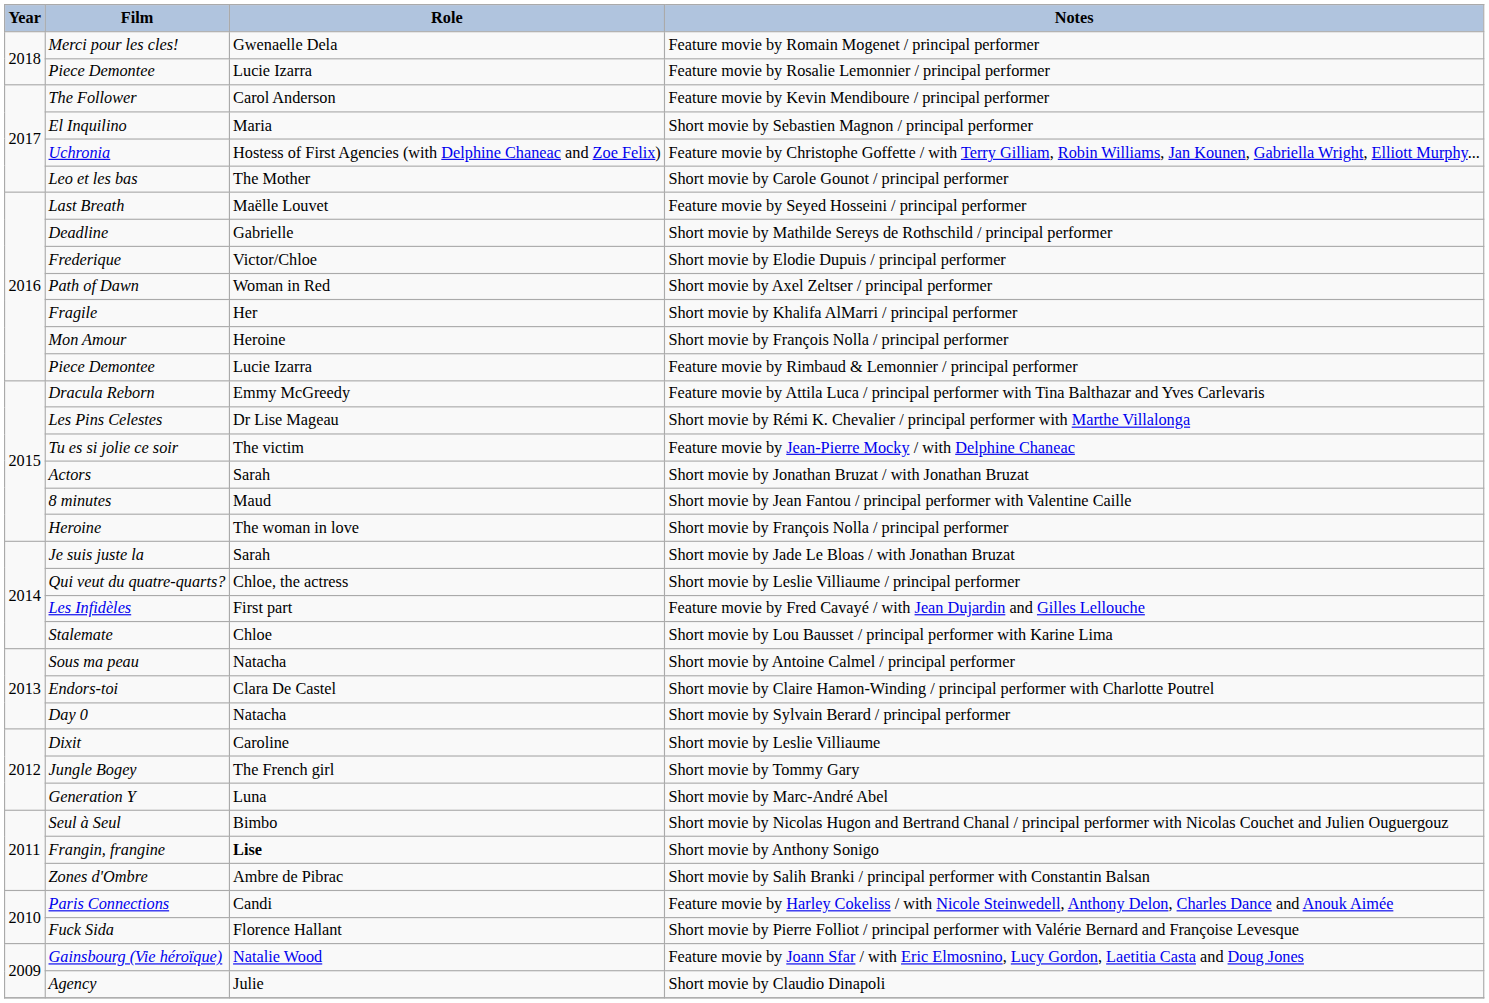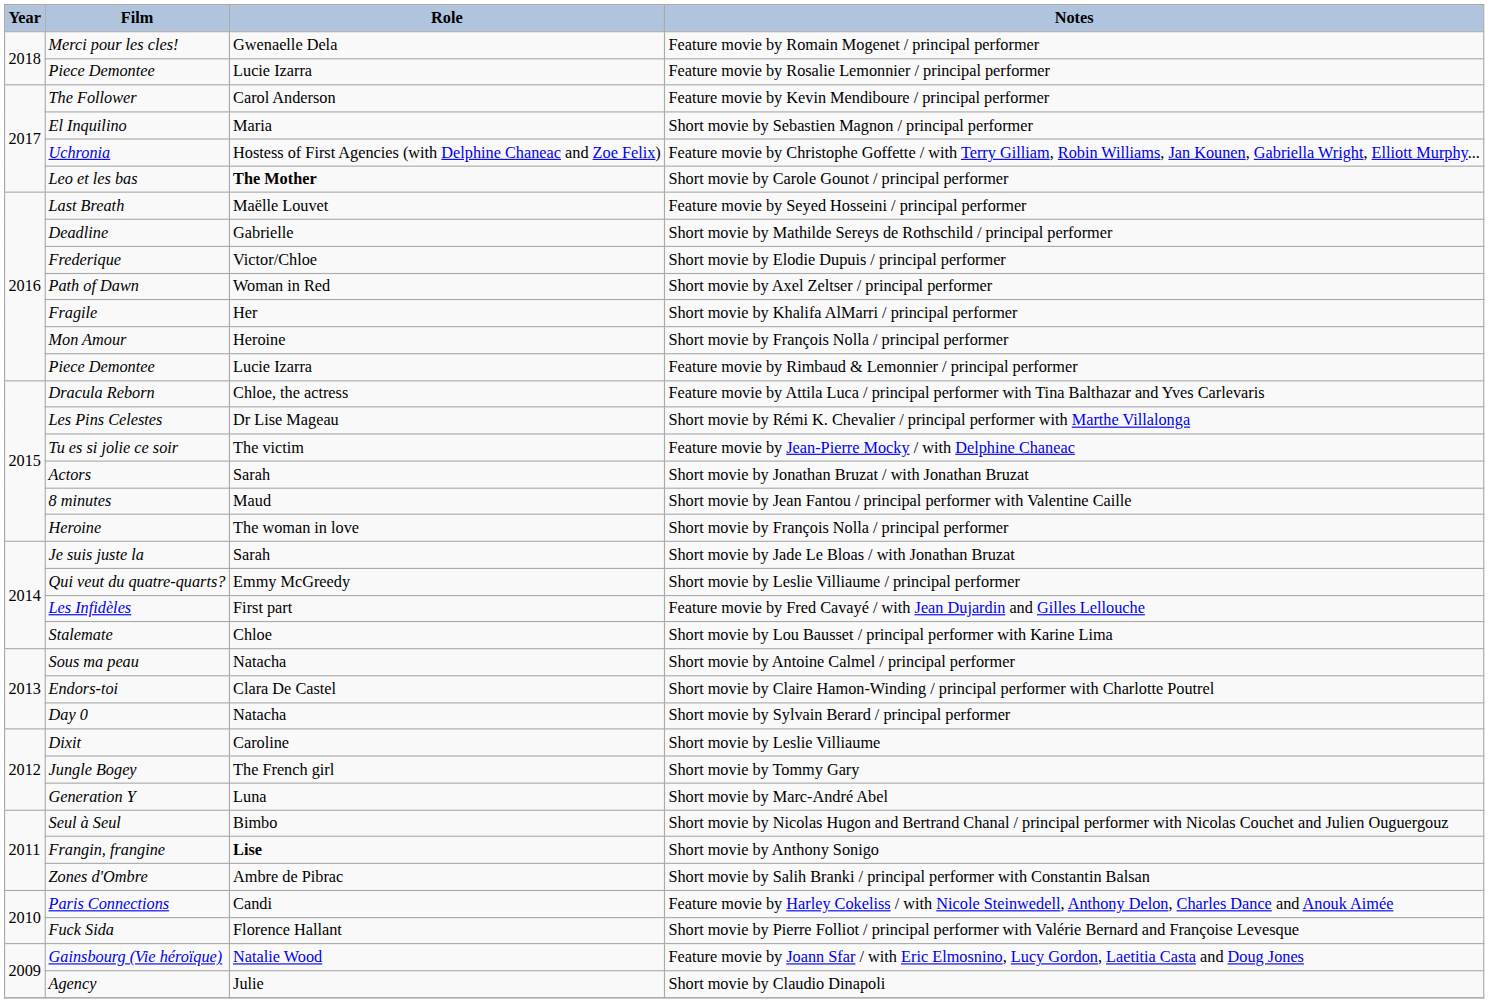(272, 179) normal -> (275, 179) bold
(292, 394) Emmy McGreedy -> (291, 394) Chloe, the actress
(291, 581) Chloe, the actress -> (292, 581) Emmy McGreedy
